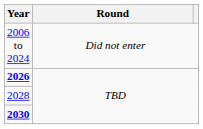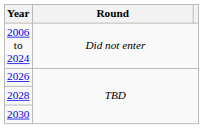(18, 77) bold -> (18, 77) normal
(18, 114) bold -> (18, 114) normal
